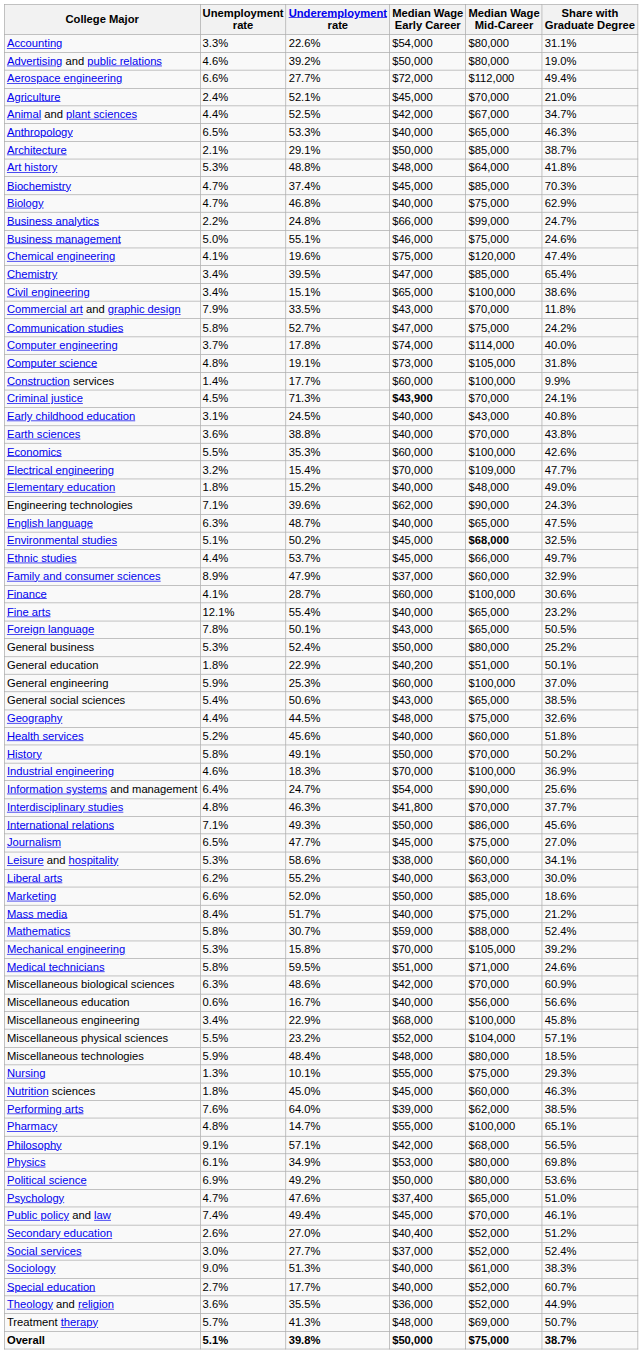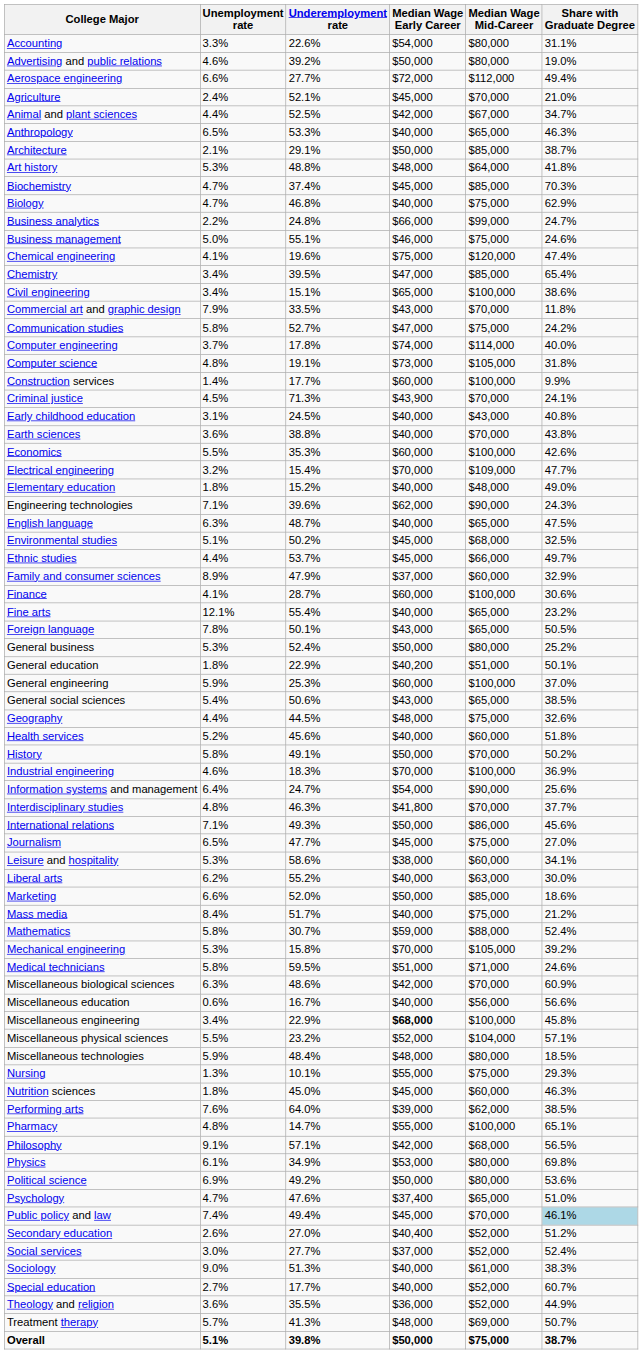(412, 398) bold -> (412, 398) normal
(489, 541) bold -> (489, 541) normal
(412, 1020) normal -> (412, 1020) bold
(561, 1216) no background -> (561, 1216) lightblue background
